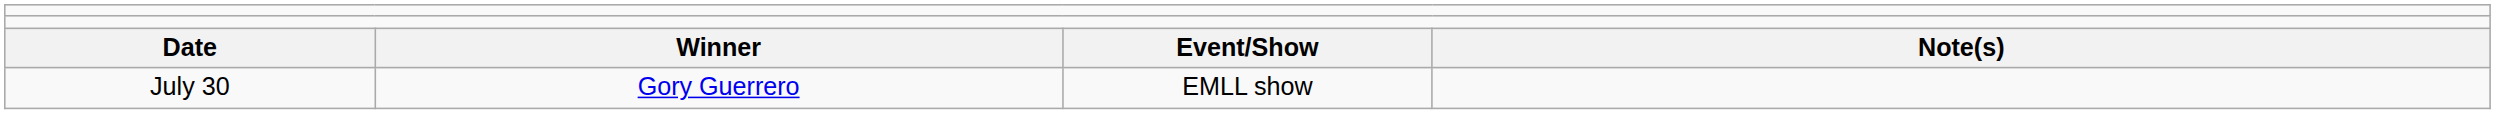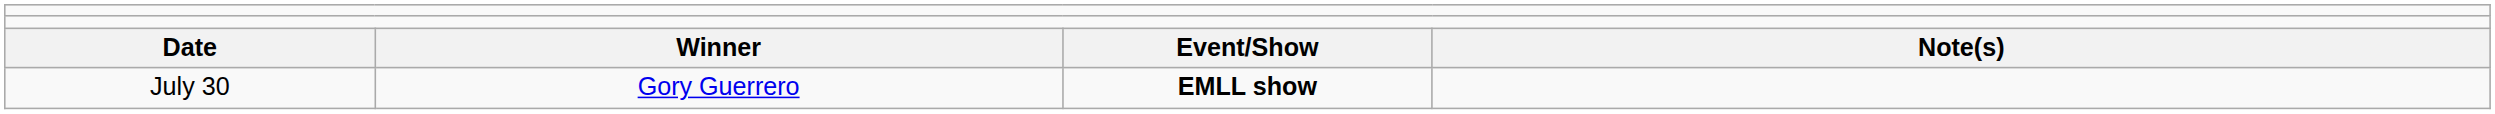(1247, 87) normal -> (1247, 87) bold
